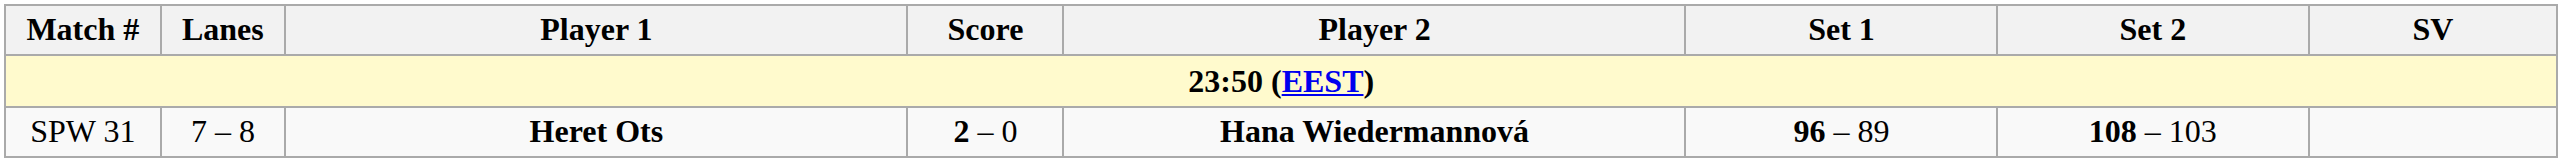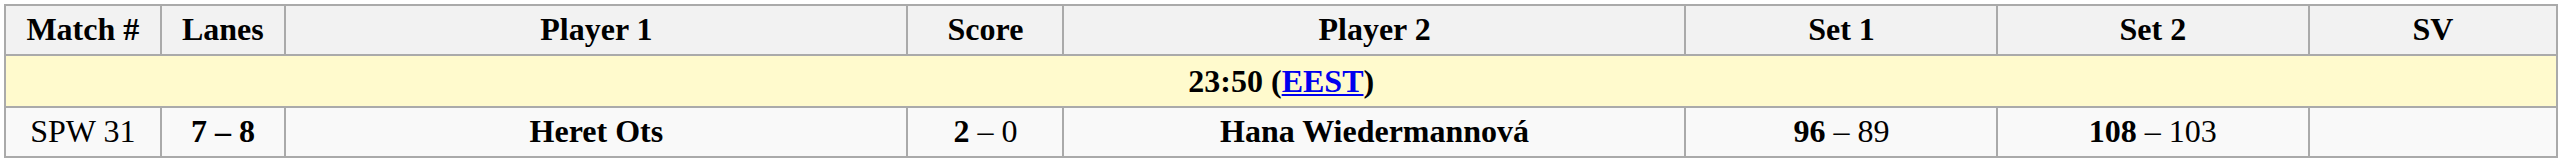(223, 131) normal -> (223, 131) bold
